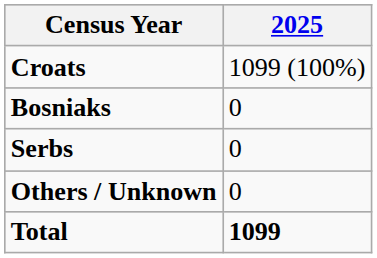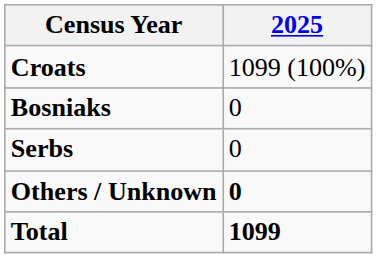(235, 190) normal -> (235, 190) bold
